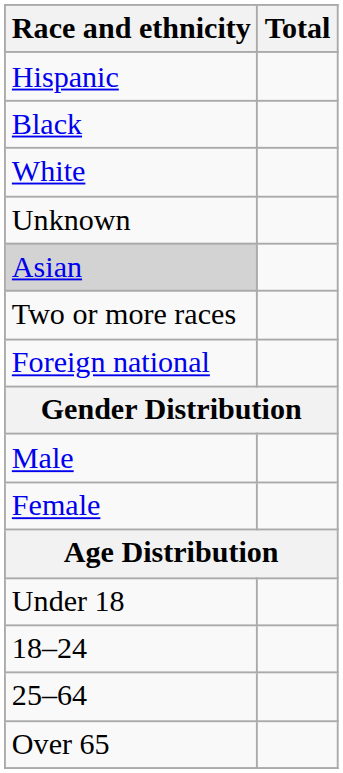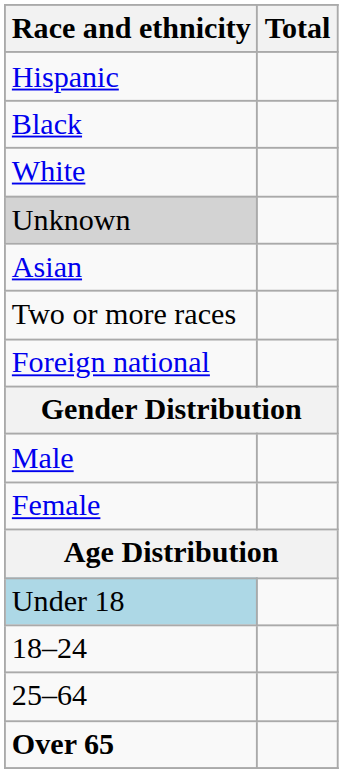(71, 219) no background -> (71, 219) lightgrey background
(47, 266) lightgrey background -> (47, 266) no background
(68, 600) no background -> (68, 600) lightblue background
(61, 743) normal -> (63, 743) bold
